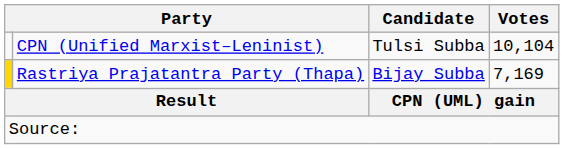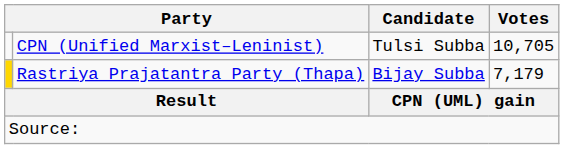(524, 46) 10,104 -> (524, 46) 10,705
(518, 74) 7,169 -> (518, 74) 7,179
